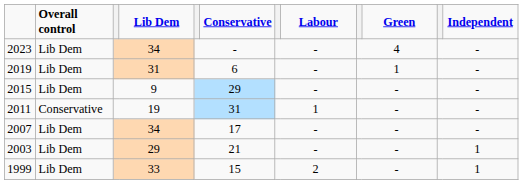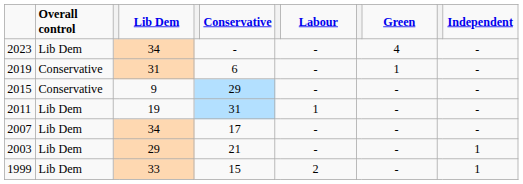(60, 69) Lib Dem -> (71, 69) Conservative
(60, 89) Lib Dem -> (71, 89) Conservative
(71, 109) Conservative -> (60, 109) Lib Dem
